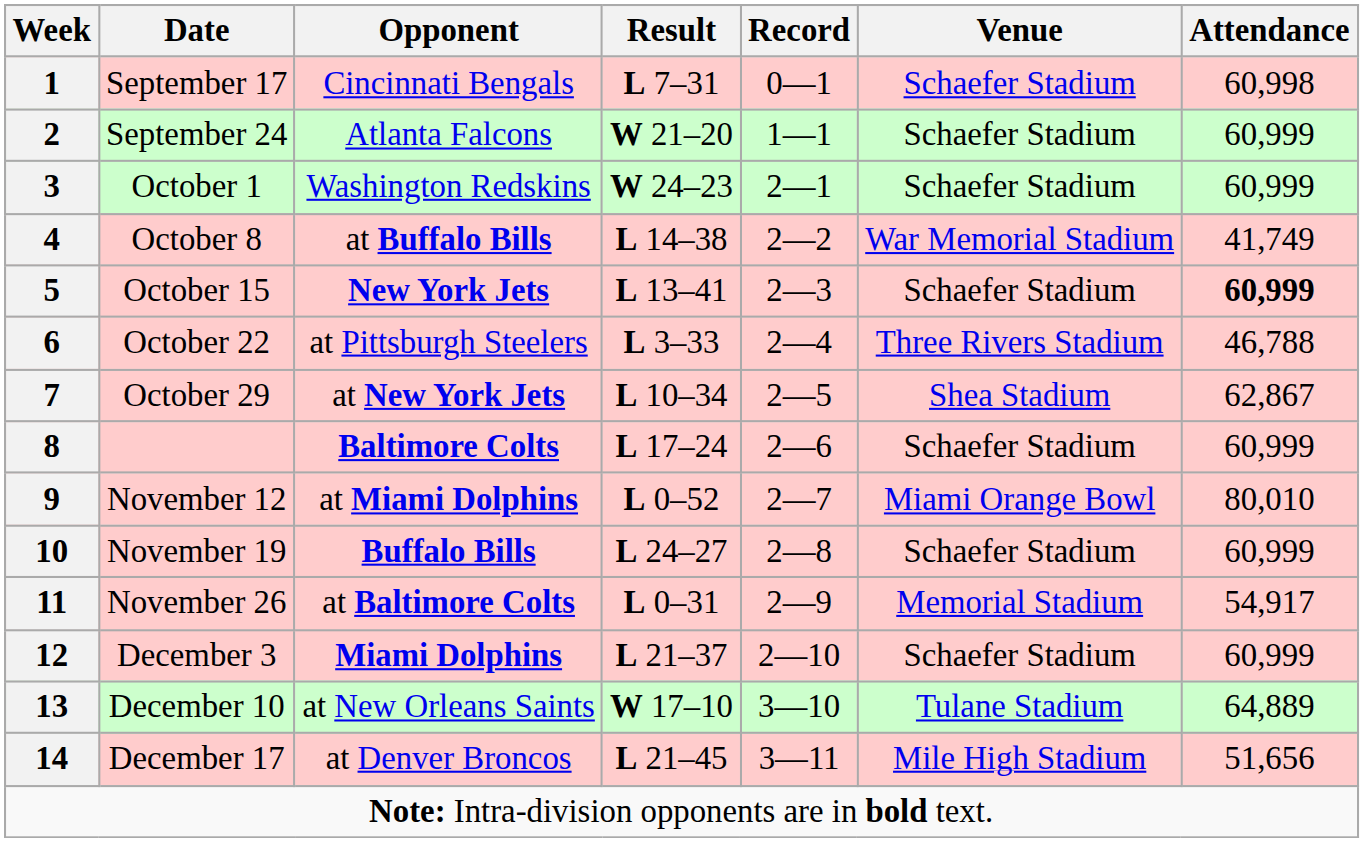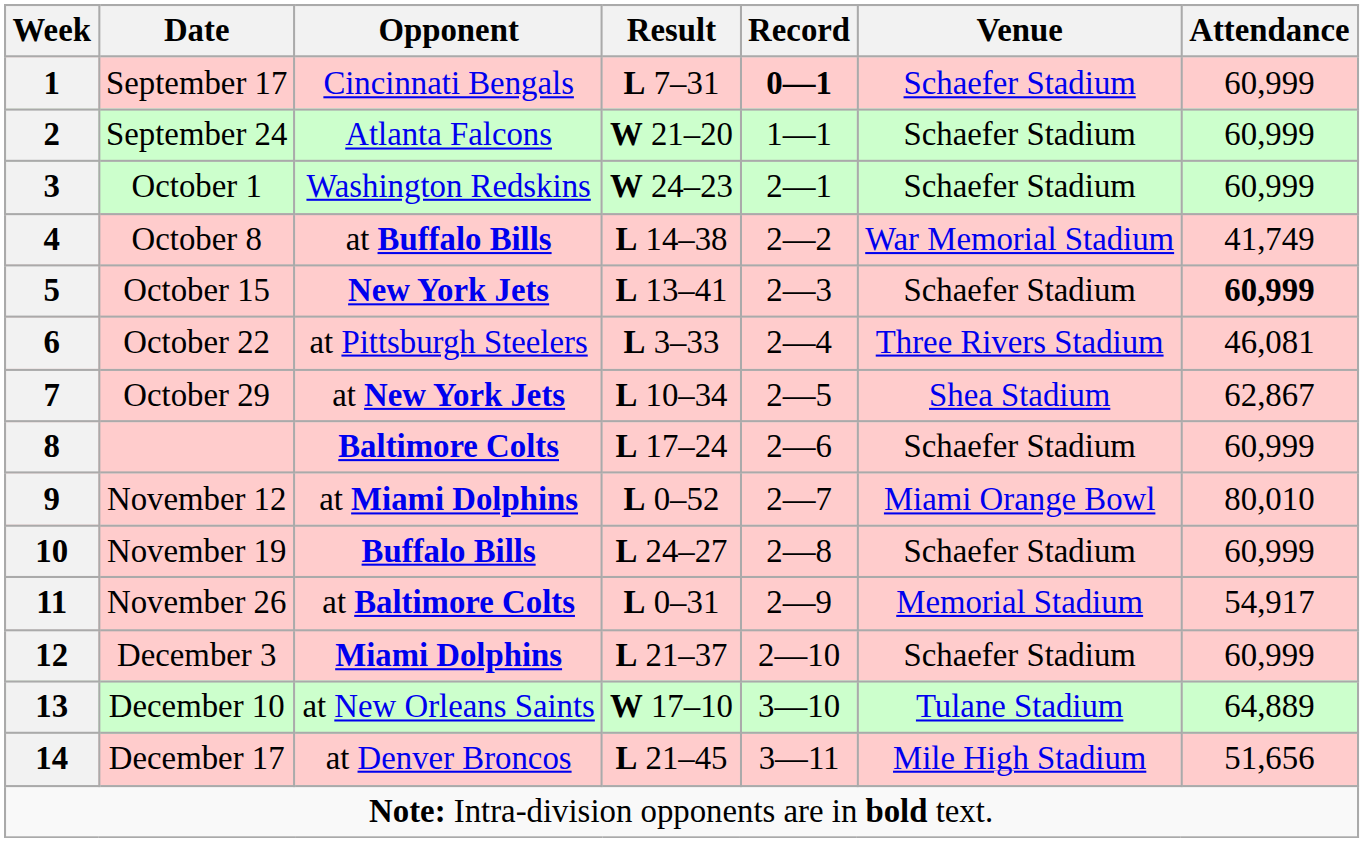(799, 82) normal -> (799, 82) bold
(1269, 82) 60,998 -> (1269, 82) 60,999
(1269, 342) 46,788 -> (1269, 342) 46,081
